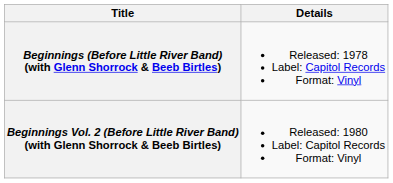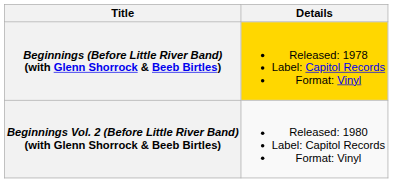(314, 67) no background -> (314, 67) gold background
